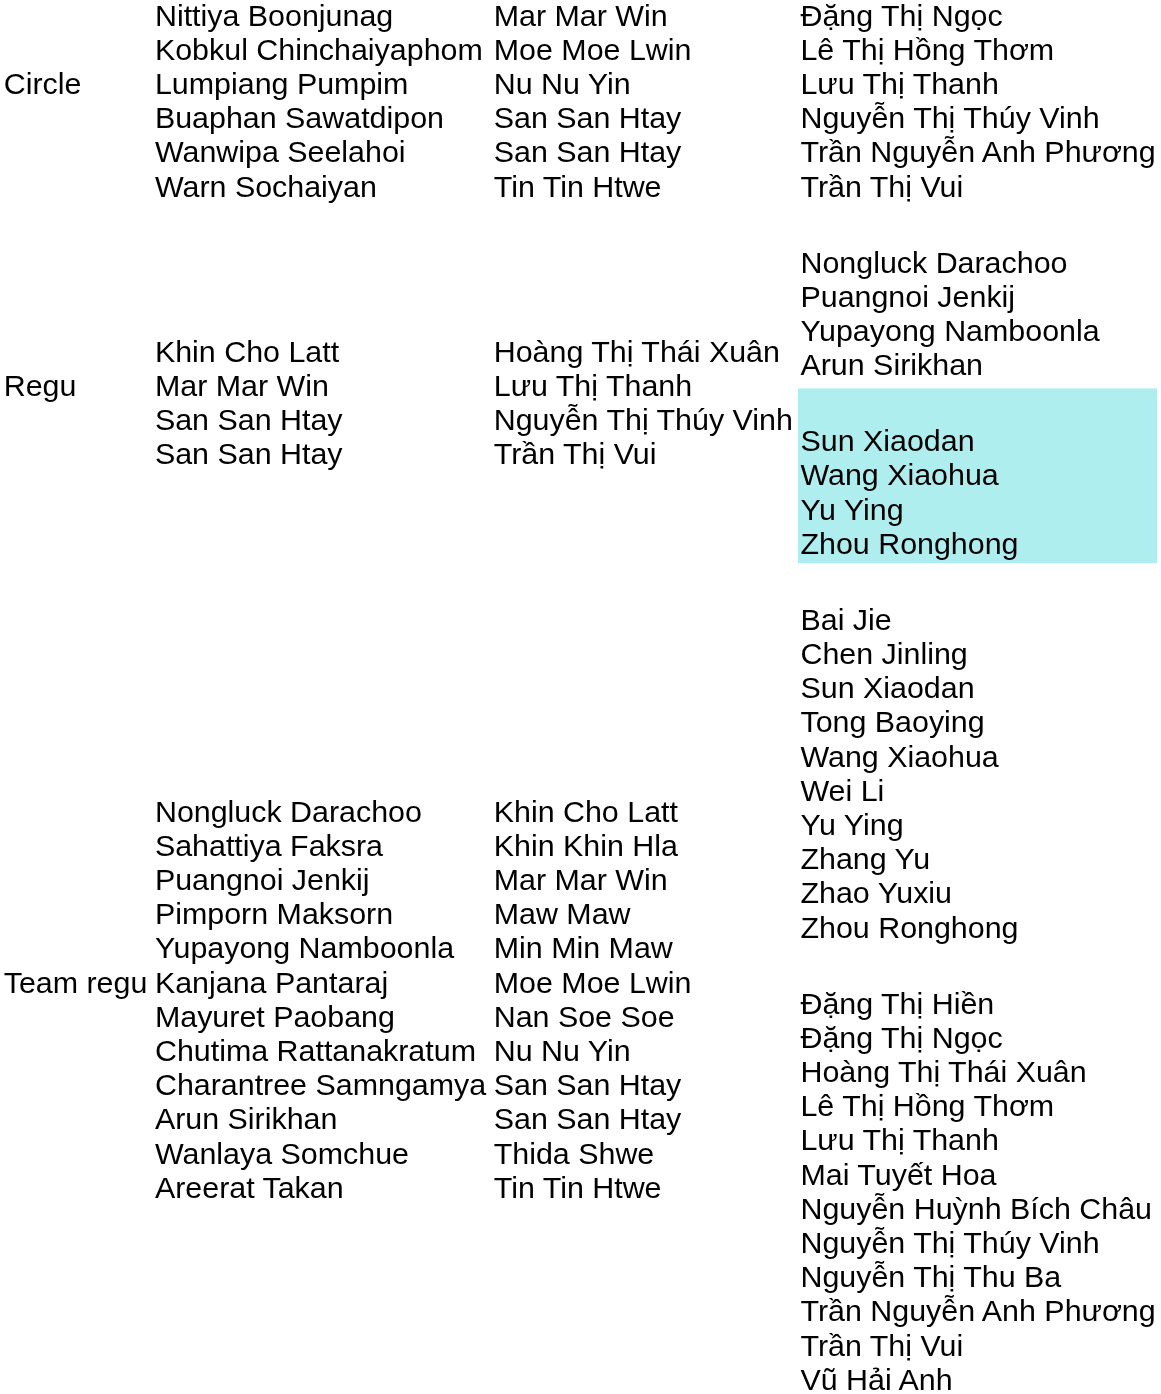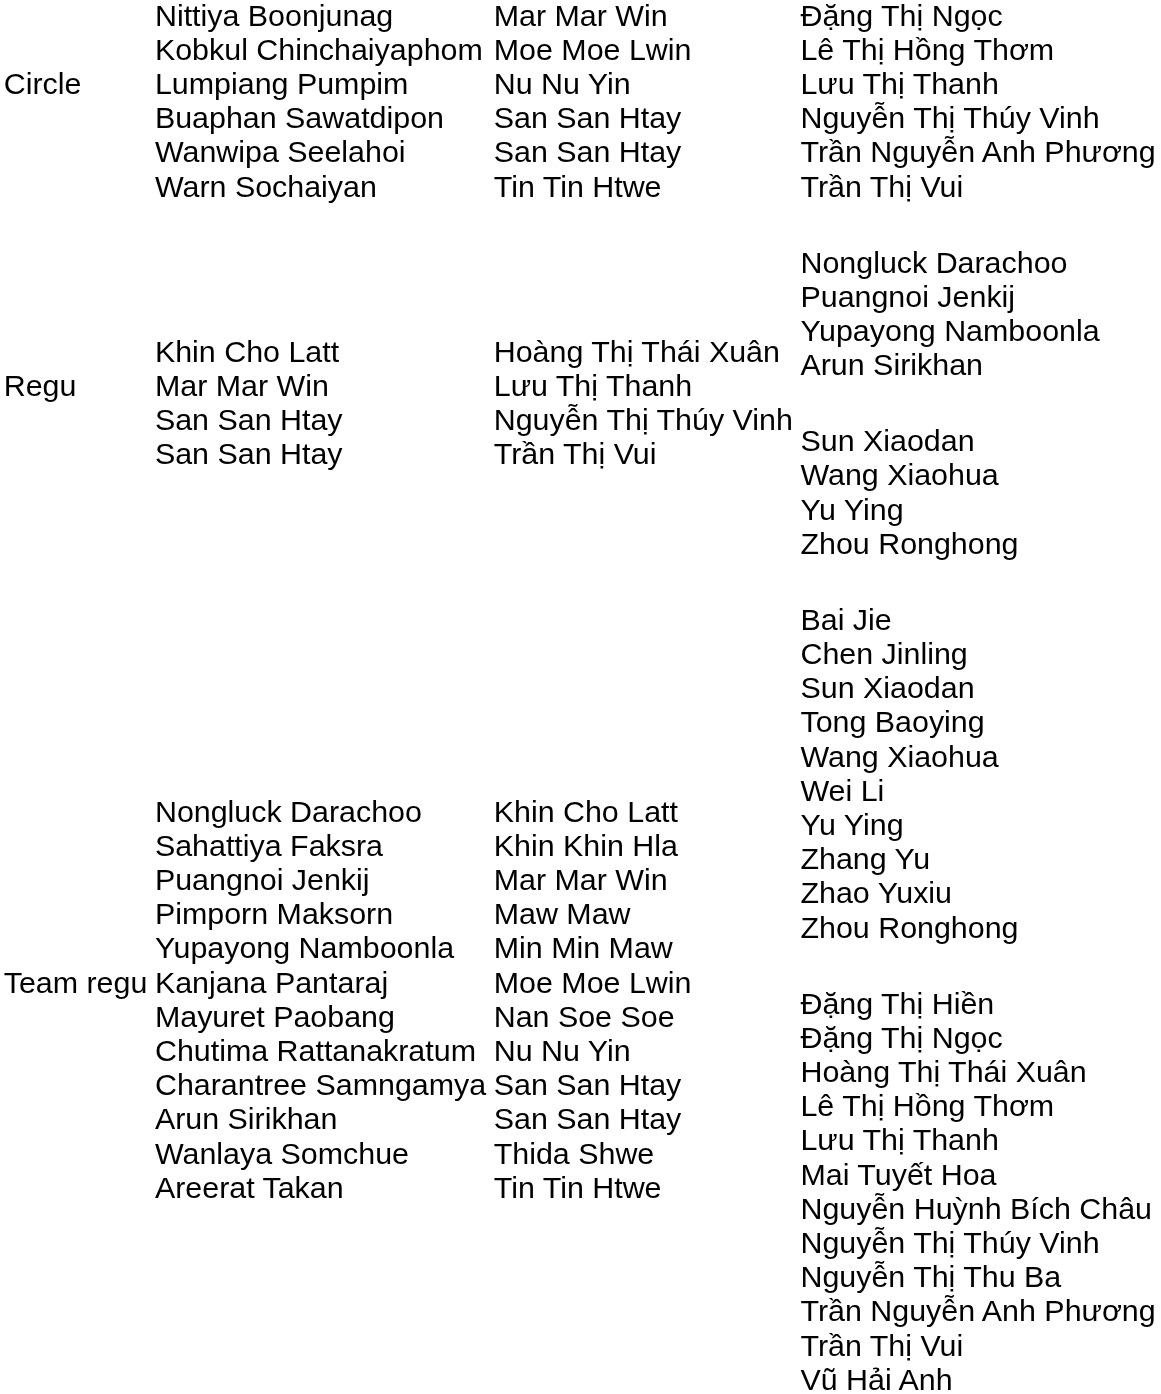(909, 492) paleturquoise background -> (909, 492) no background
